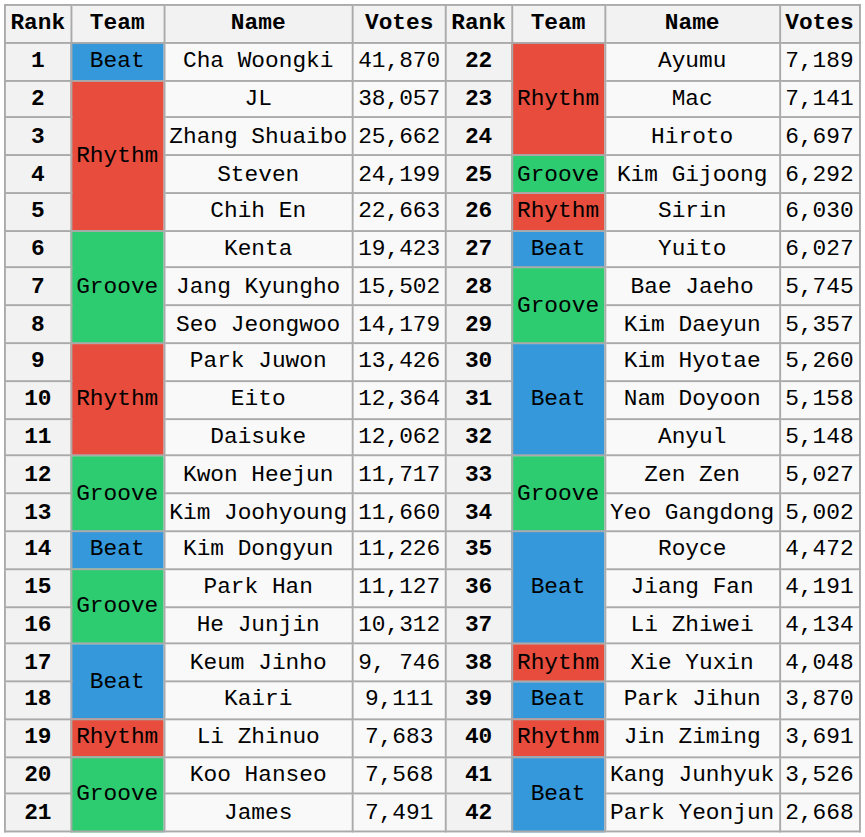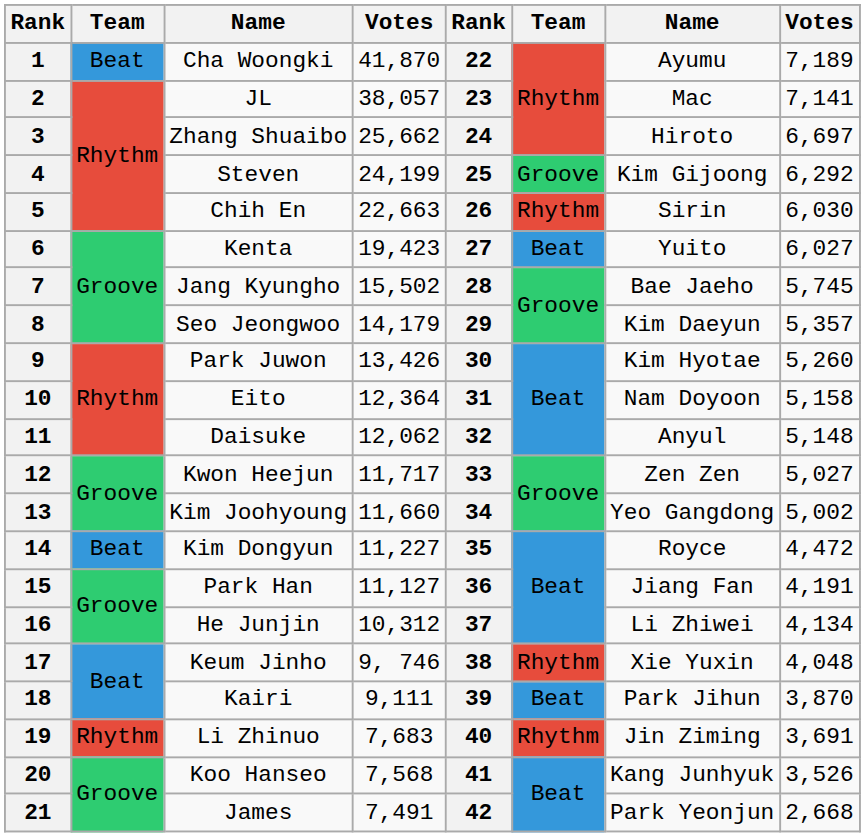(399, 550) 11,226 -> (399, 550) 11,227
